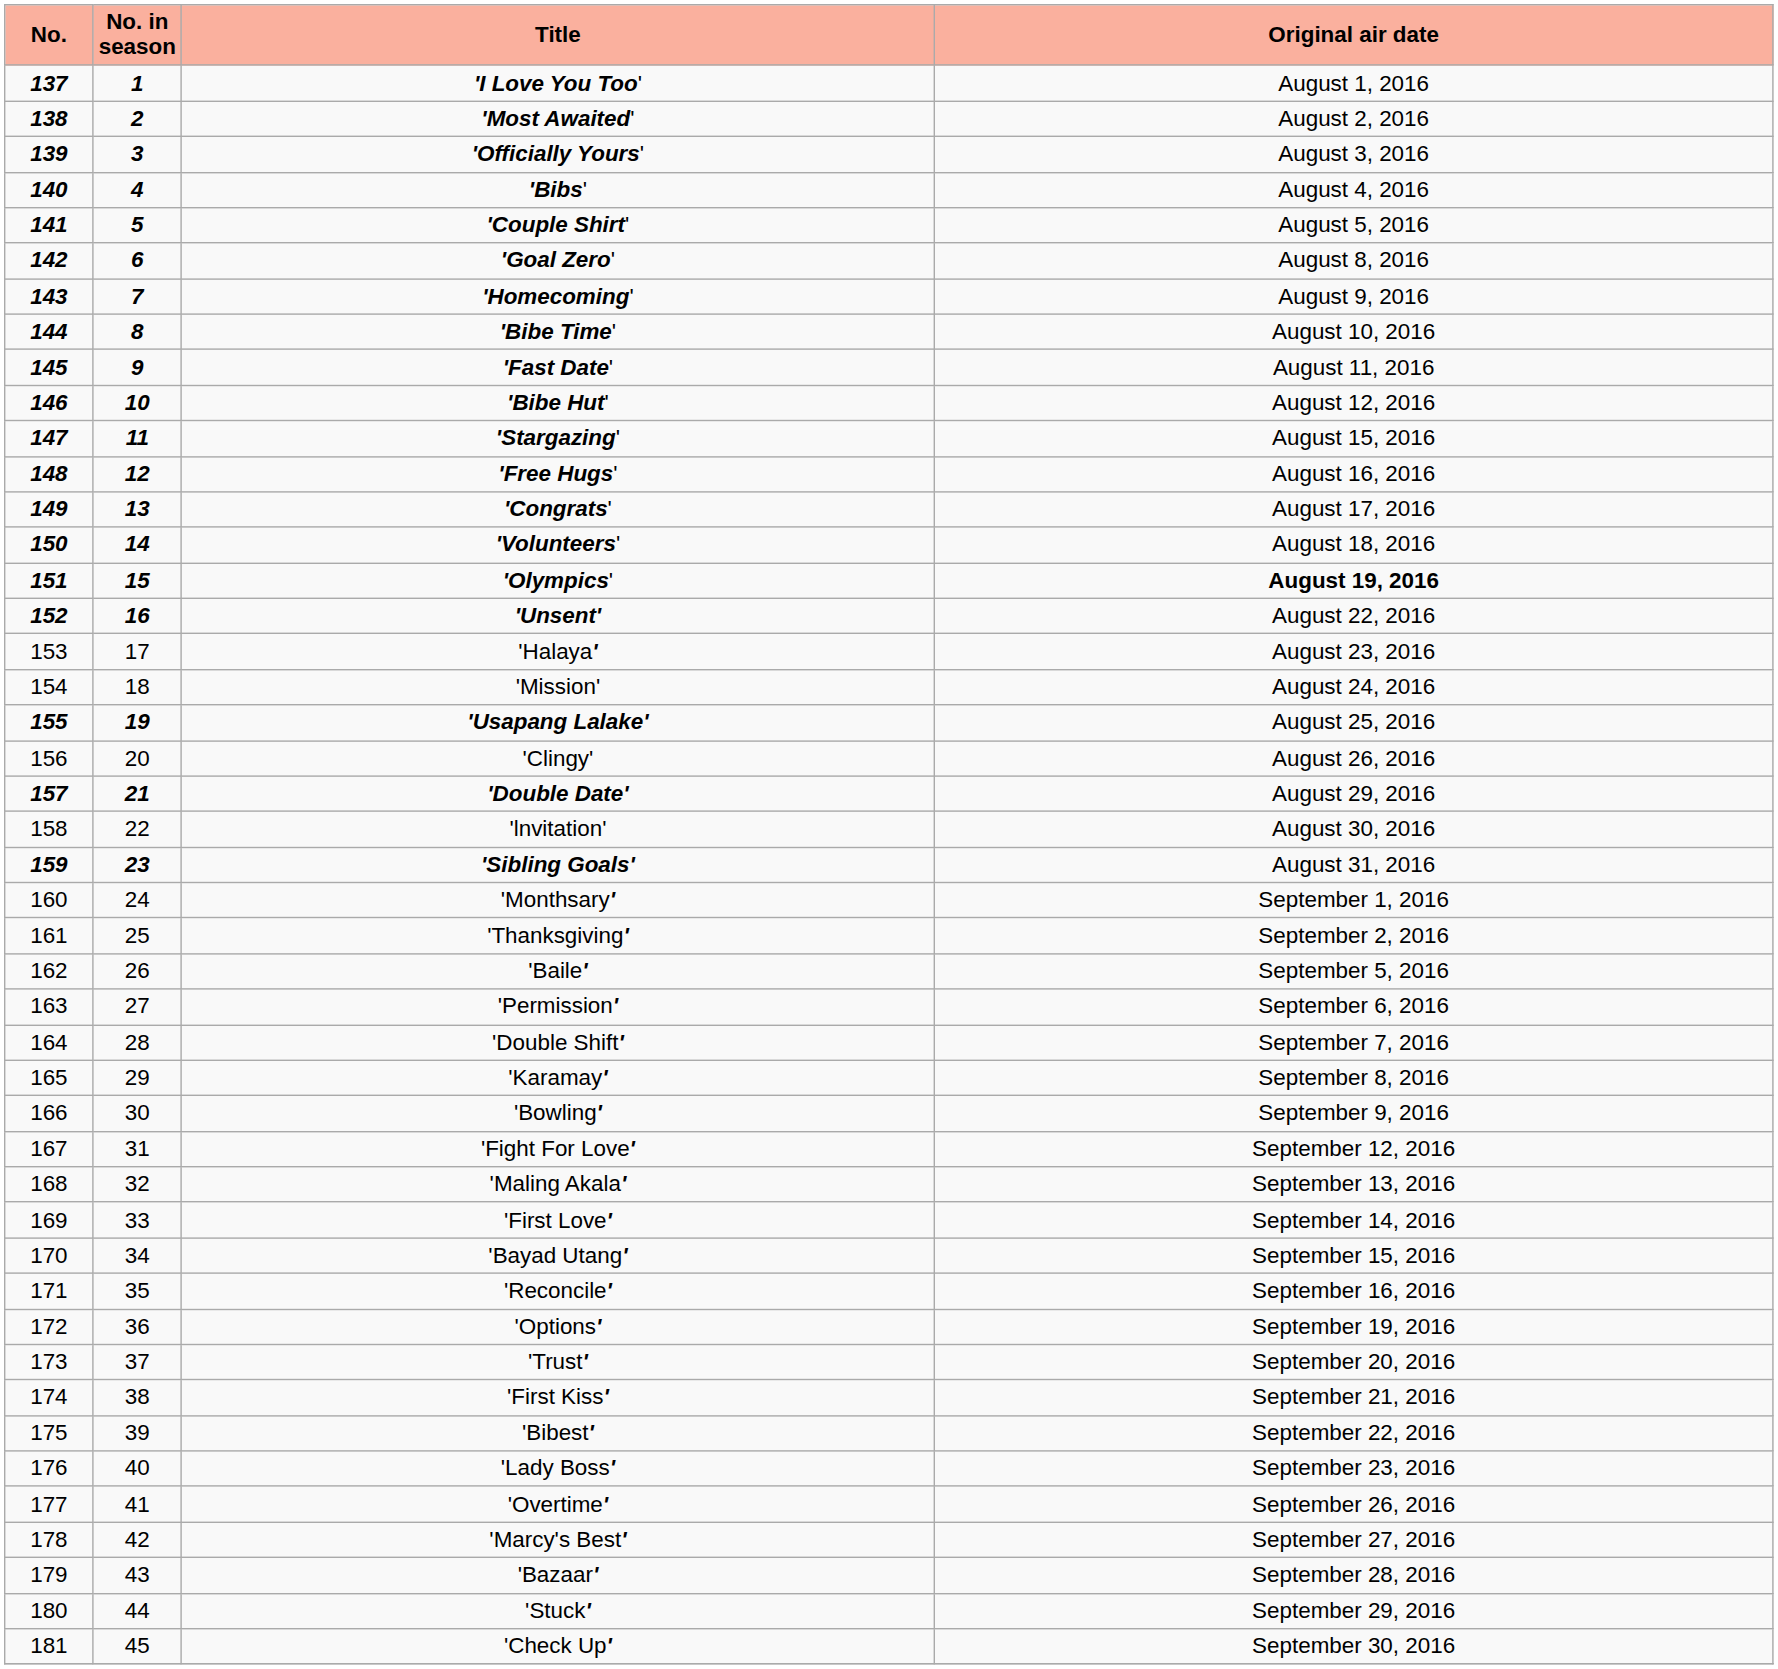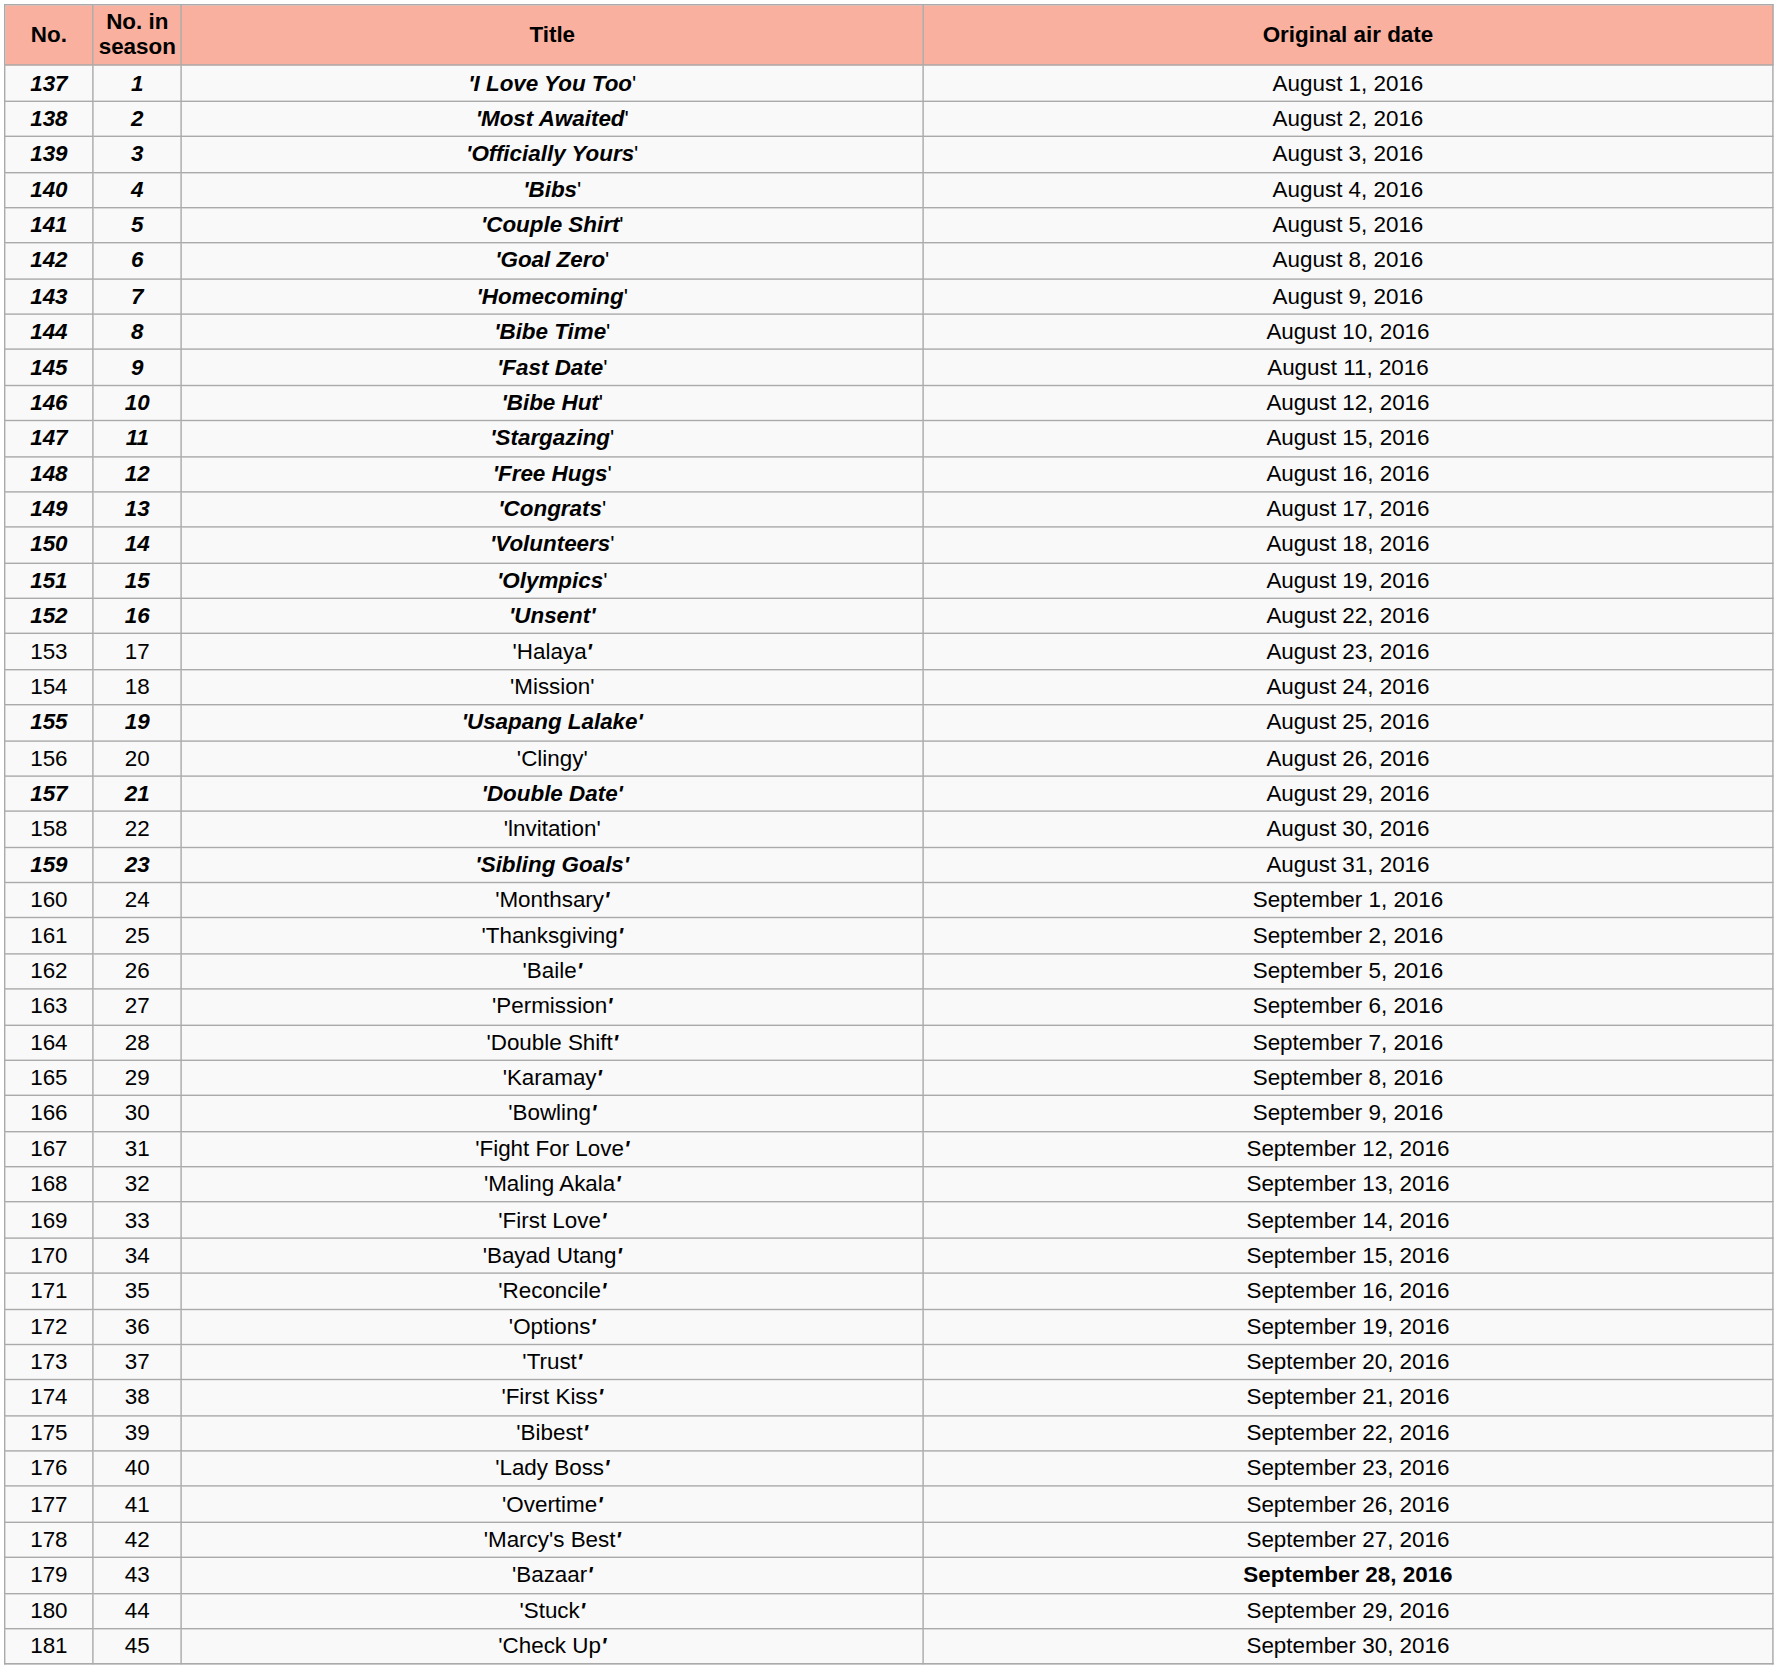(1354, 580) bold -> (1348, 580) normal
(1354, 1575) normal -> (1348, 1575) bold
